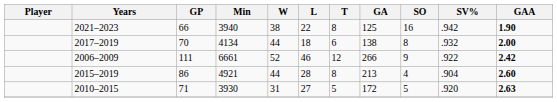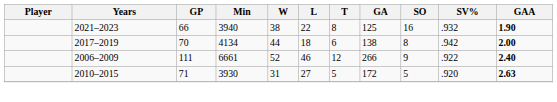(450, 27) .942 -> (450, 27) .932
(450, 43) .932 -> (450, 43) .942
(507, 58) 2.42 -> (507, 58) 2.40
- row: (97, 74)
